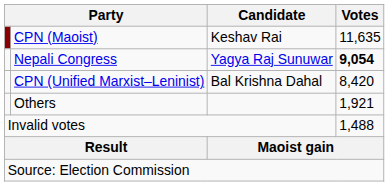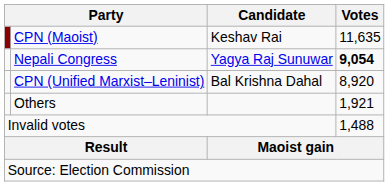(357, 81) 8,420 -> (357, 81) 8,920
